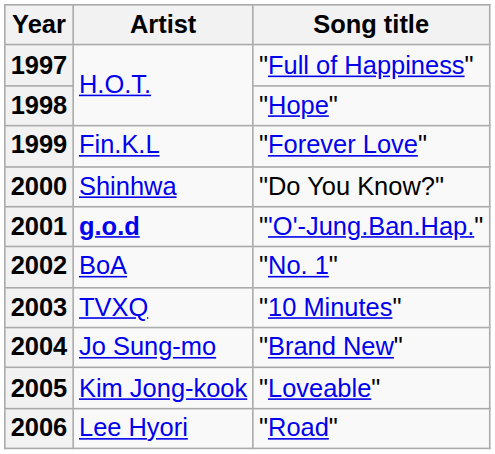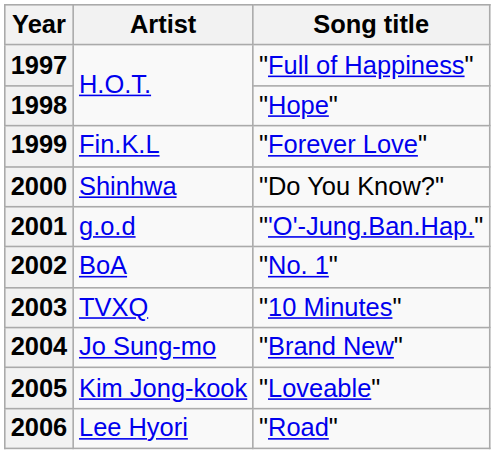(109, 226) bold -> (107, 226) normal
